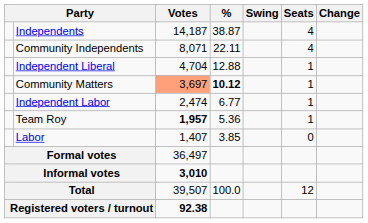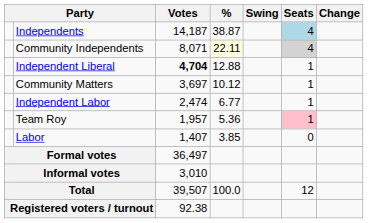(311, 31) no background -> (311, 31) lightblue background
(227, 48) no background -> (227, 48) lightyellow background
(311, 48) no background -> (311, 48) lightgrey background
(193, 66) normal -> (193, 66) bold
(193, 84) lightsalmon background -> (193, 84) no background
(227, 84) bold -> (227, 84) normal
(193, 119) bold -> (193, 119) normal
(311, 119) no background -> (311, 119) pink background
(193, 173) bold -> (193, 173) normal
(193, 208) bold -> (193, 208) normal
